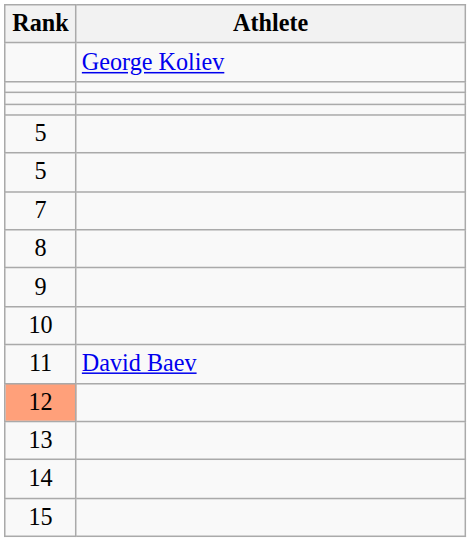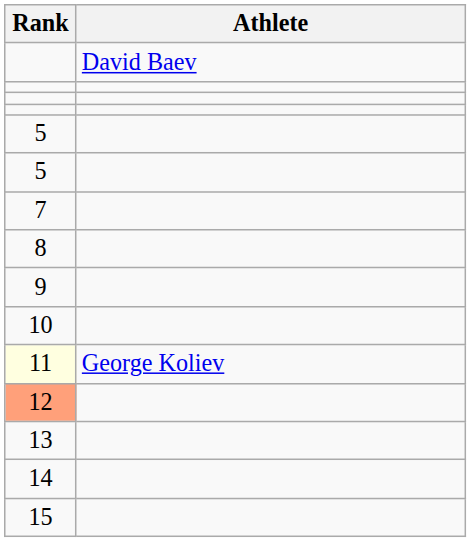(153, 61) George Koliev -> (139, 61) David Baev
(41, 363) no background -> (41, 363) lightyellow background
(139, 363) David Baev -> (153, 363) George Koliev
